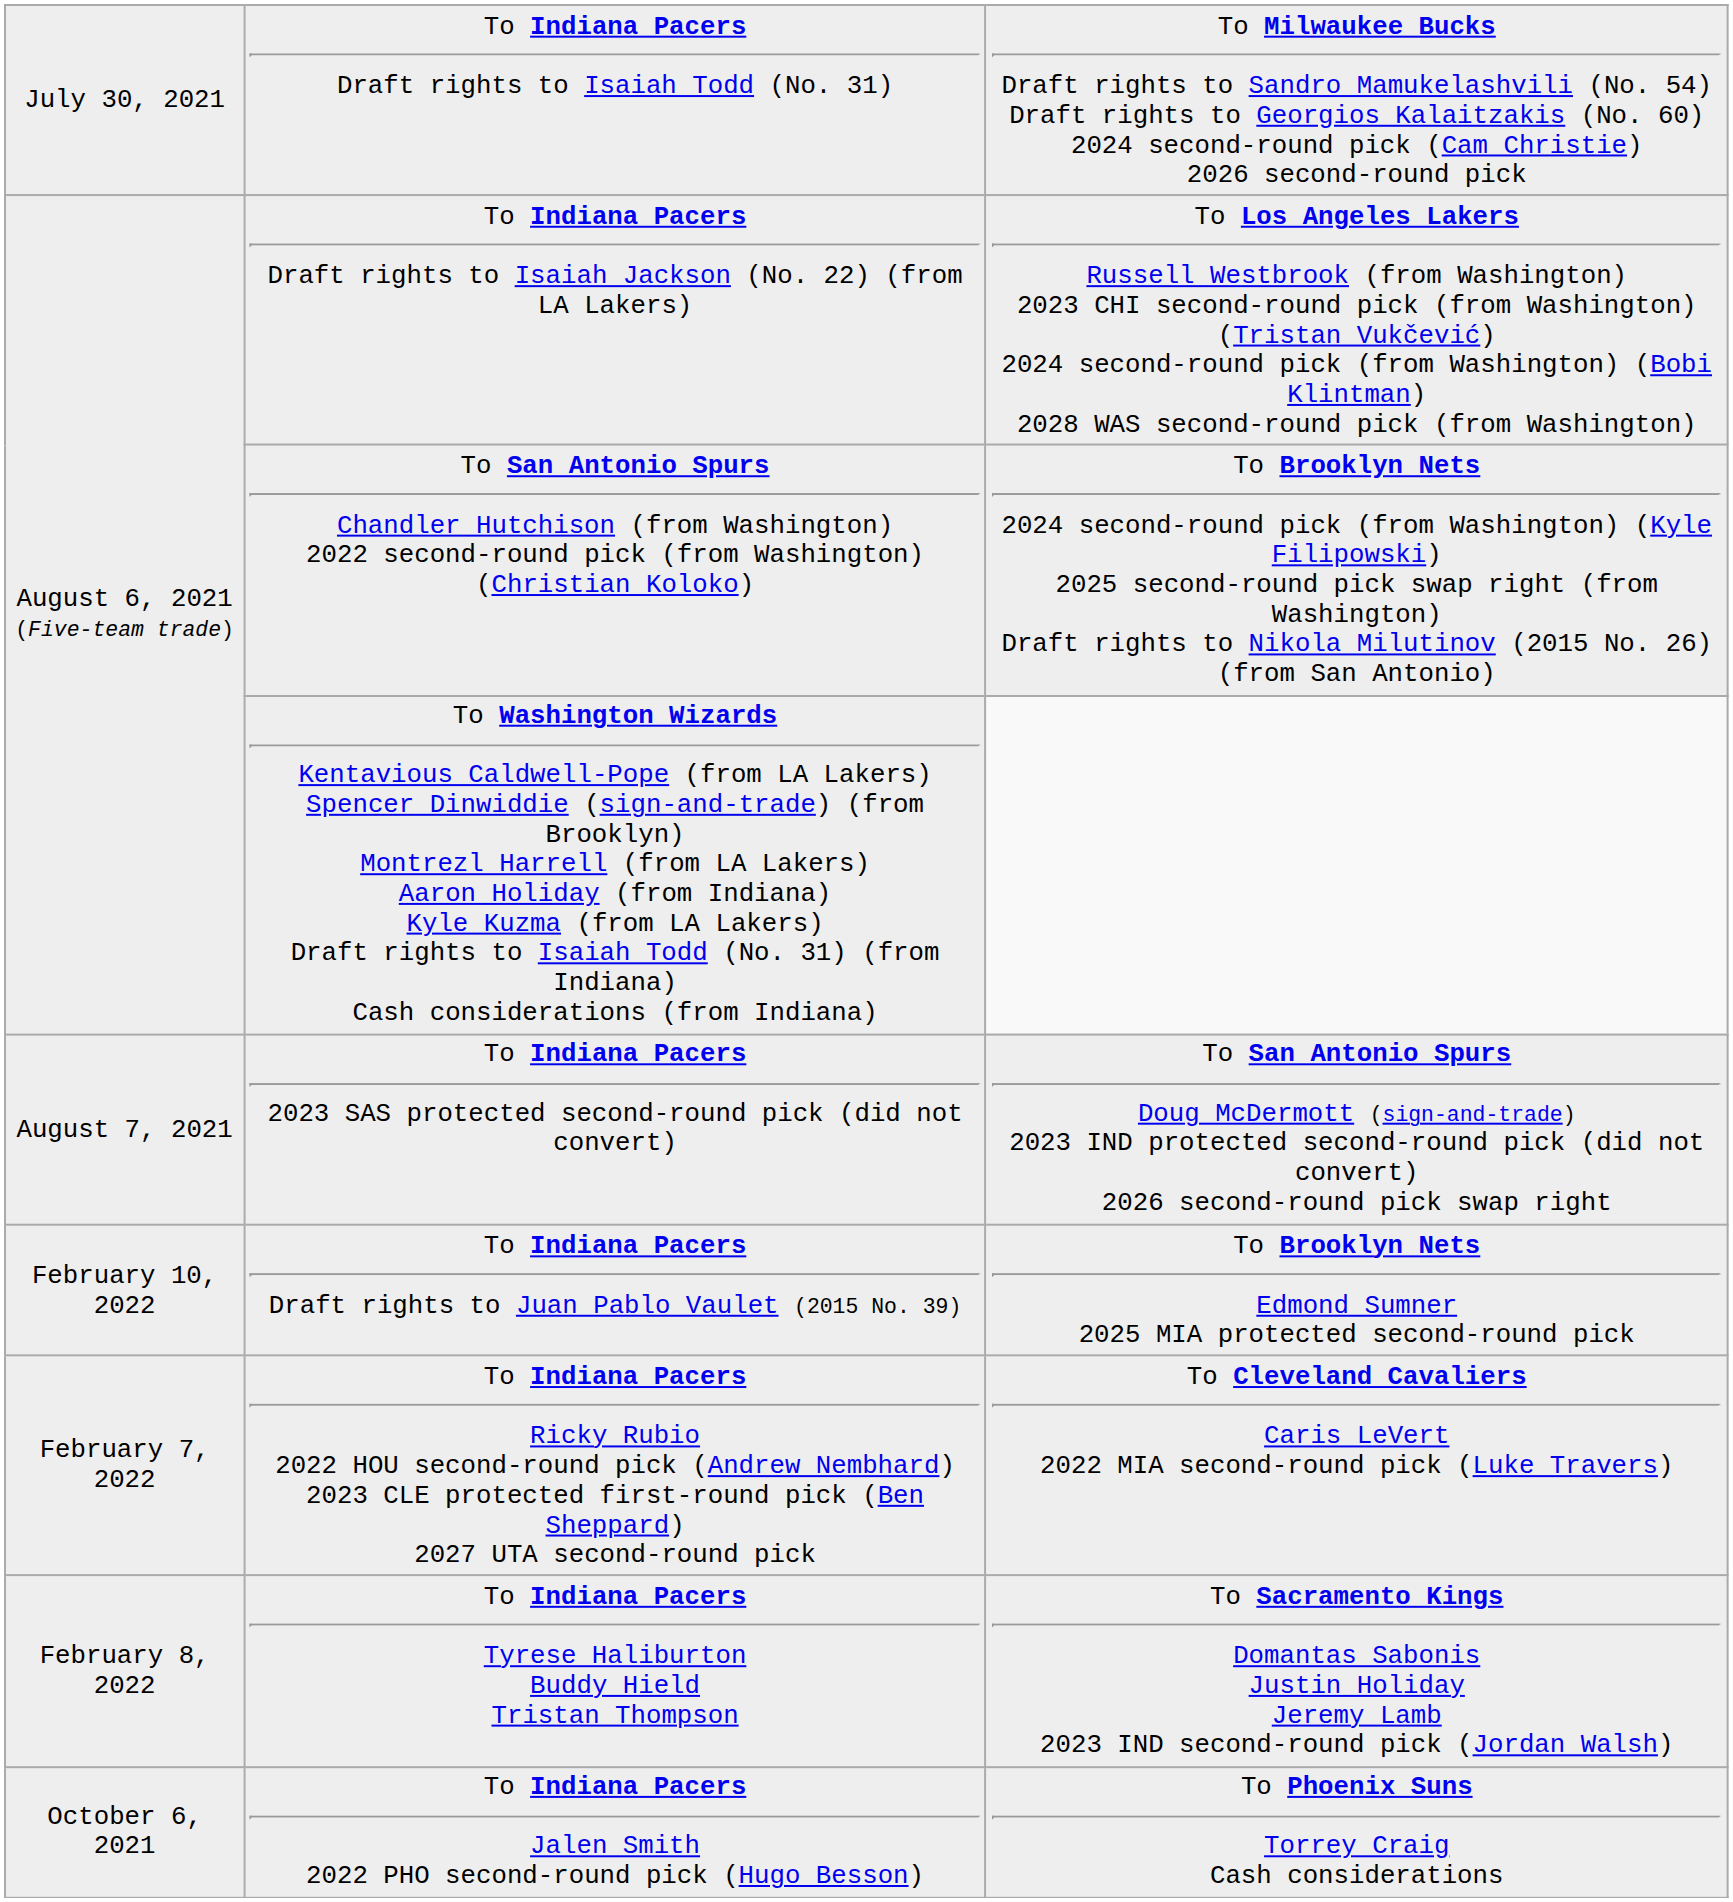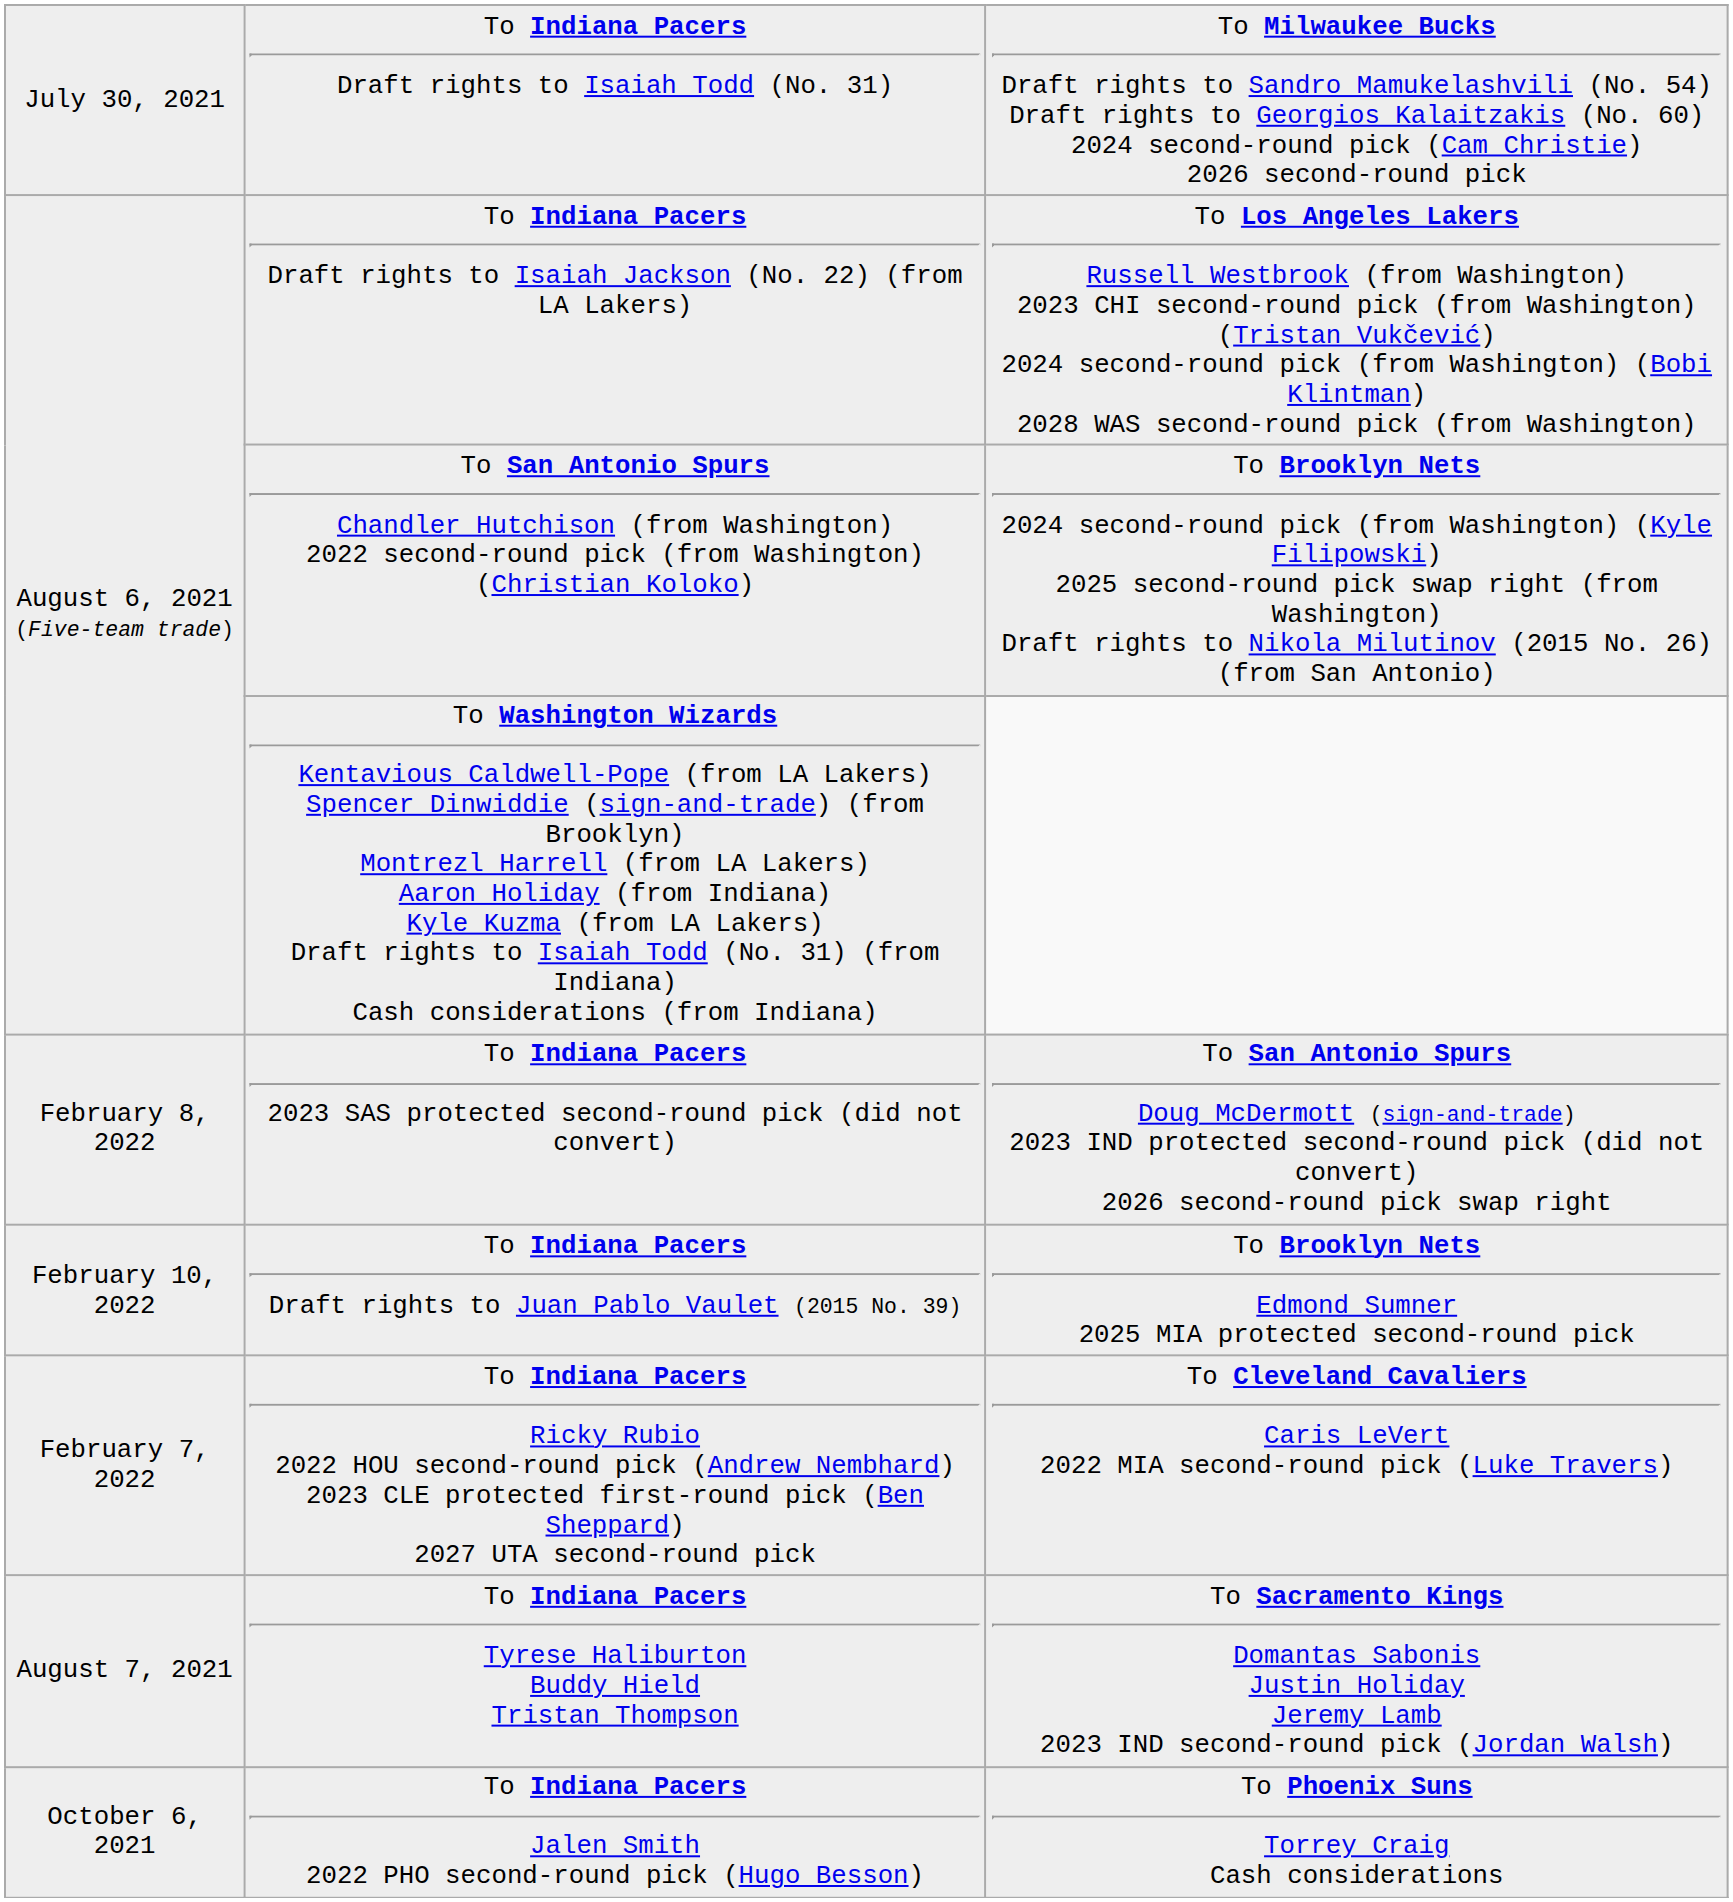(125, 1129) August 7, 2021 -> (125, 1129) February 8, 2022
(125, 1671) February 8, 2022 -> (125, 1671) August 7, 2021
